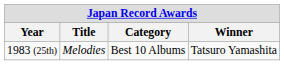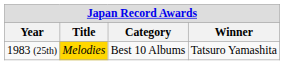(84, 50) no background -> (84, 50) gold background
